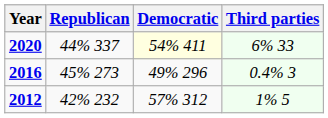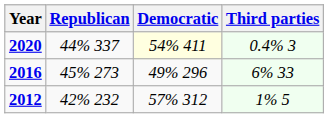(273, 45) 6% 33 -> (273, 45) 0.4% 3
(273, 72) 0.4% 3 -> (273, 72) 6% 33
